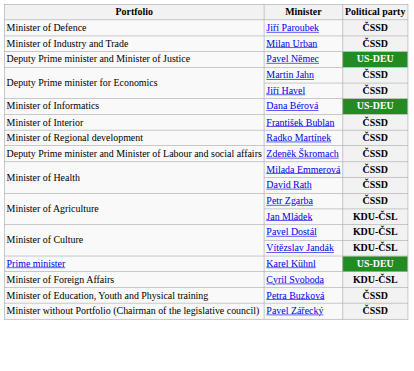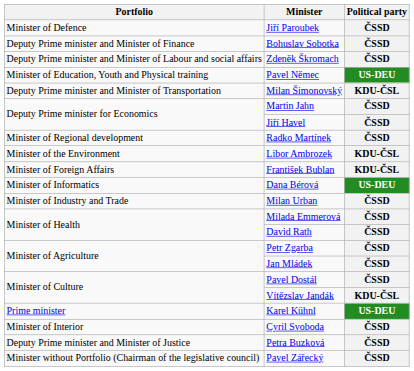+ row: (303, 43)
rows swapped: (303, 153) <-> (292, 43)
(98, 59) Deputy Prime minister and Minister of Justice -> (107, 75) Minister of Education, Youth and Physical training
+ row: (304, 91)
rows swapped: (299, 138) <-> (292, 106)
+ row: (299, 153)
(45, 122) Minister of Interior -> (60, 169) Minister of Foreign Affairs
(375, 122) ČSSD -> (377, 169) KDU-ČSL
(375, 216) KDU-ČSL -> (377, 264) ČSSD
(375, 232) KDU-ČSL -> (377, 279) ČSSD
(60, 279) Minister of Foreign Affairs -> (45, 327) Minister of Interior
(375, 279) KDU-ČSL -> (377, 327) ČSSD
(107, 295) Minister of Education, Youth and Physical training -> (98, 342) Deputy Prime minister and Minister of Justice
